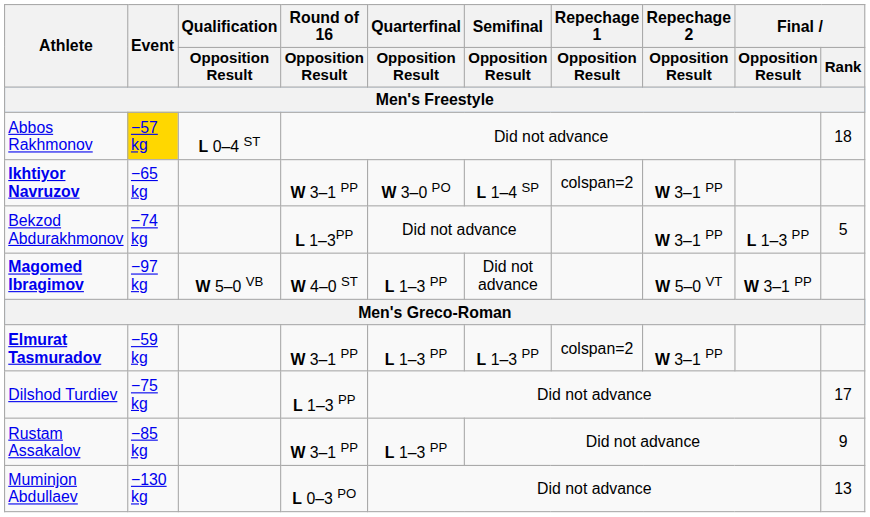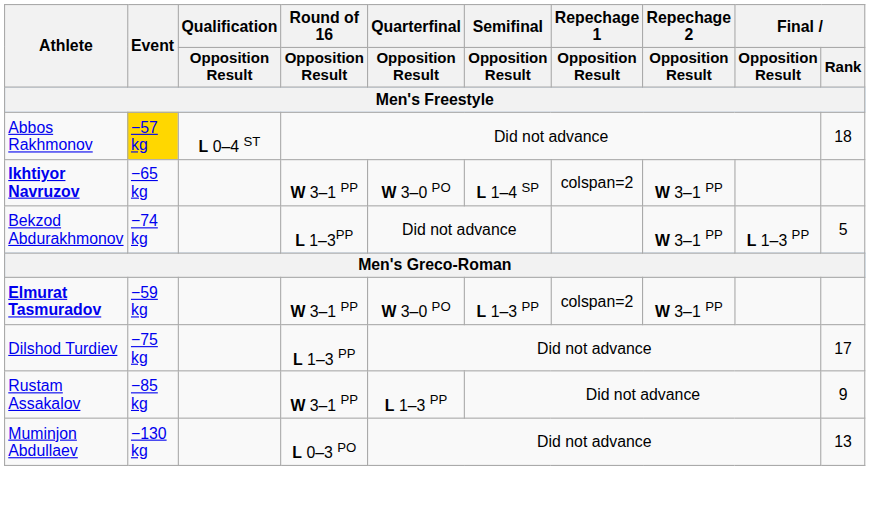- row: (46, 277)
(416, 357) L 1–3 PP -> (416, 310) W 3–0 PO
